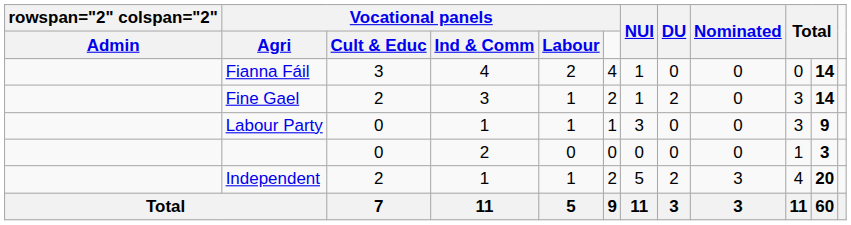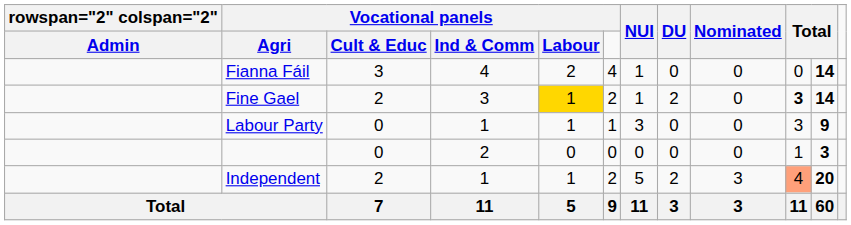(571, 98) no background -> (571, 98) gold background
(798, 98) normal -> (798, 98) bold
(798, 179) no background -> (798, 179) lightsalmon background
